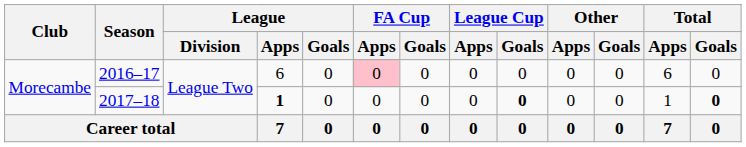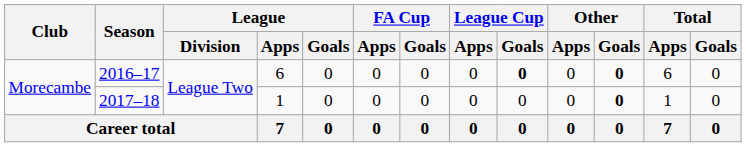(377, 73) pink background -> (377, 73) no background
(522, 73) normal -> (522, 73) bold
(619, 73) normal -> (619, 73) bold
(280, 100) bold -> (280, 100) normal
(522, 100) bold -> (522, 100) normal
(619, 100) normal -> (619, 100) bold
(716, 100) bold -> (716, 100) normal
